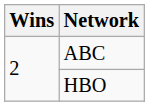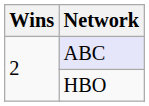(84, 52) no background -> (84, 52) lavender background
